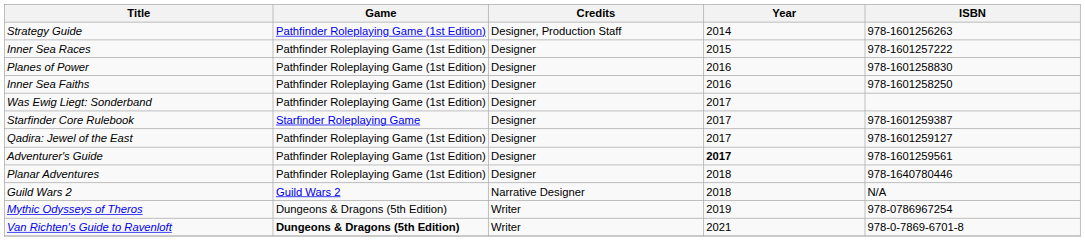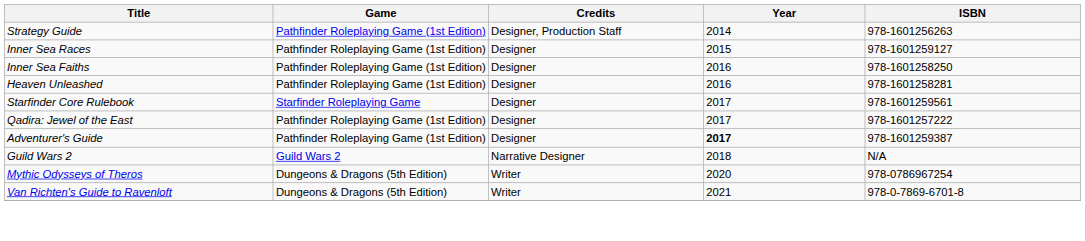(910, 49) 978-1601257222 -> (910, 49) 978-1601259127
- row: (48, 67)
+ row: (55, 85)
- row: (79, 102)
(910, 120) 978-1601259387 -> (910, 102) 978-1601259561
(910, 138) 978-1601259127 -> (910, 120) 978-1601257222
(910, 156) 978-1601259561 -> (910, 138) 978-1601259387
- row: (53, 174)
(719, 209) 2019 -> (719, 174) 2020
(368, 227) bold -> (361, 192) normal
